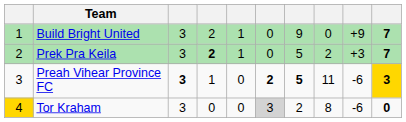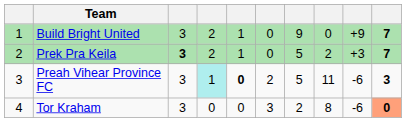(183, 53) normal -> (183, 53) bold
(212, 53) bold -> (212, 53) normal
(183, 80) bold -> (183, 80) normal
(212, 80) no background -> (212, 80) paleturquoise background
(241, 80) normal -> (241, 80) bold
(270, 80) bold -> (270, 80) normal
(299, 80) bold -> (299, 80) normal
(387, 80) gold background -> (387, 80) no background
(19, 107) gold background -> (19, 107) no background
(270, 107) lightgrey background -> (270, 107) no background
(387, 107) no background -> (387, 107) lightsalmon background
